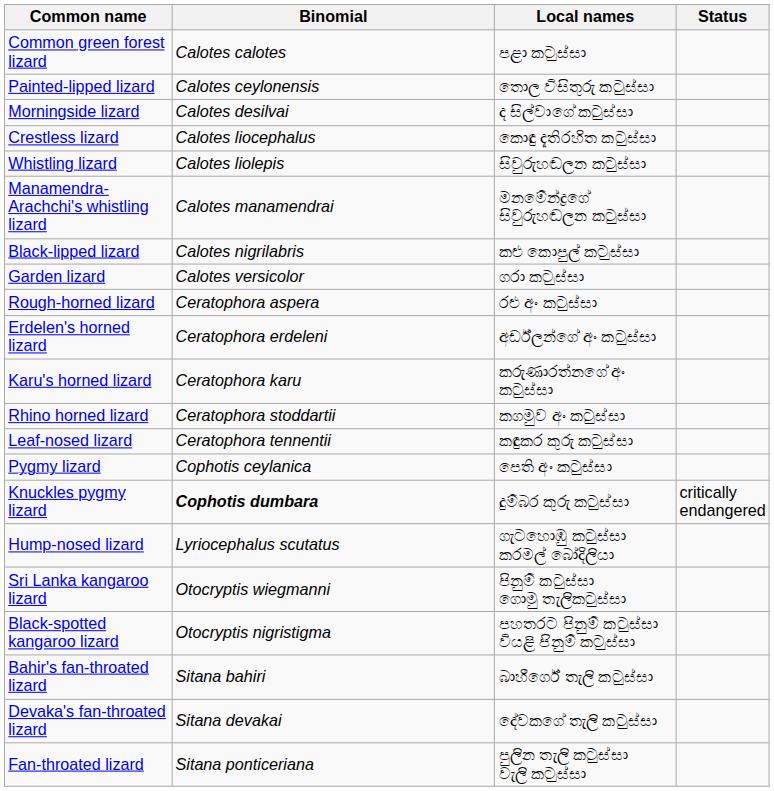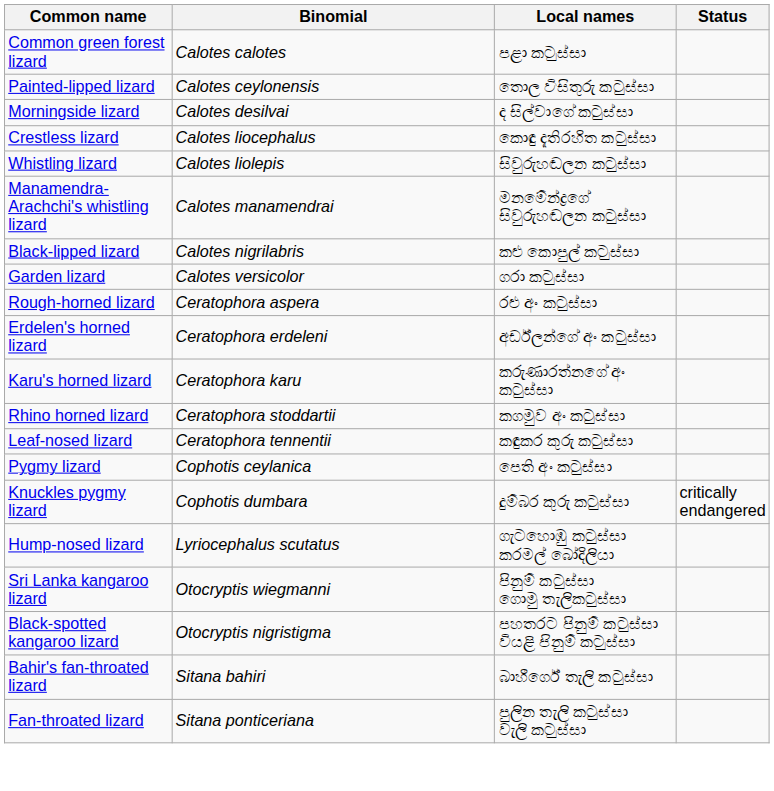(247, 501) bold -> (242, 501) normal
- row: (87, 720)
